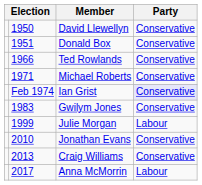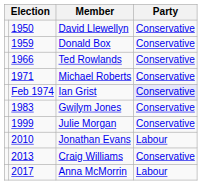(22, 44) 1951 -> (22, 44) 1959
(152, 124) Labour -> (165, 124) Conservative
(165, 140) Conservative -> (152, 140) Labour
